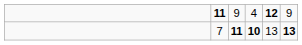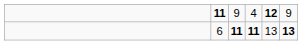(220, 31) 7 -> (220, 31) 6
(254, 31) 10 -> (254, 31) 11
